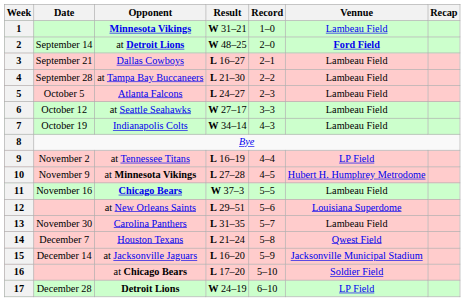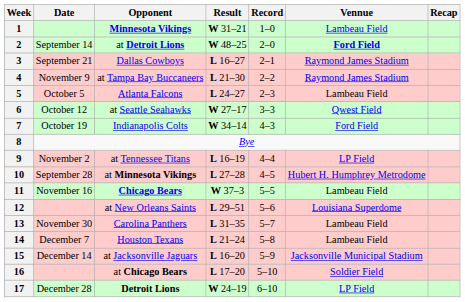(357, 61) Lambeau Field -> (357, 61) Raymond James Stadium
(64, 77) September 28 -> (64, 77) November 9
(357, 77) Lambeau Field -> (357, 77) Raymond James Stadium
(357, 110) Lambeau Field -> (357, 110) Qwest Field
(357, 126) Lambeau Field -> (357, 126) Ford Field
(64, 175) November 9 -> (64, 175) September 28
(357, 239) Qwest Field -> (357, 239) Lambeau Field
